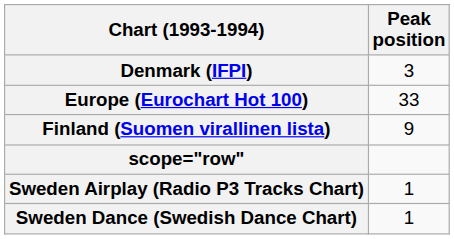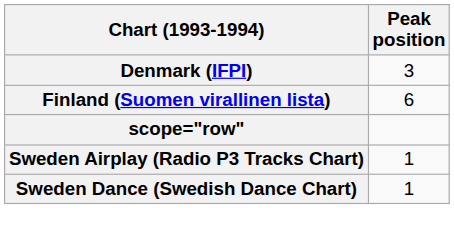- row: (186, 99)
(409, 129) 9 -> (409, 99) 6
